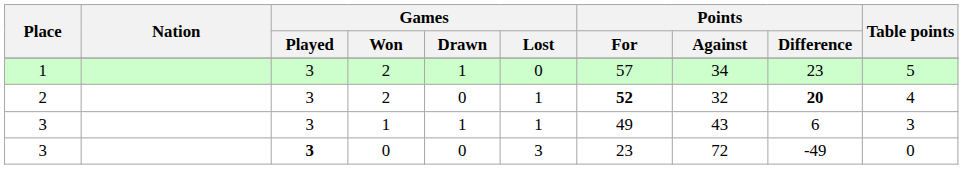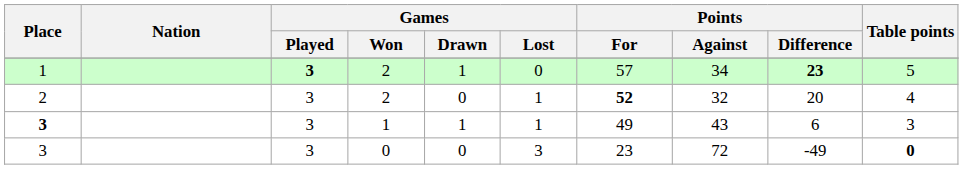(310, 71) normal -> (310, 71) bold
(815, 71) normal -> (815, 71) bold
(815, 97) bold -> (815, 97) normal
(43, 124) normal -> (43, 124) bold
(310, 151) bold -> (310, 151) normal
(911, 151) normal -> (911, 151) bold
